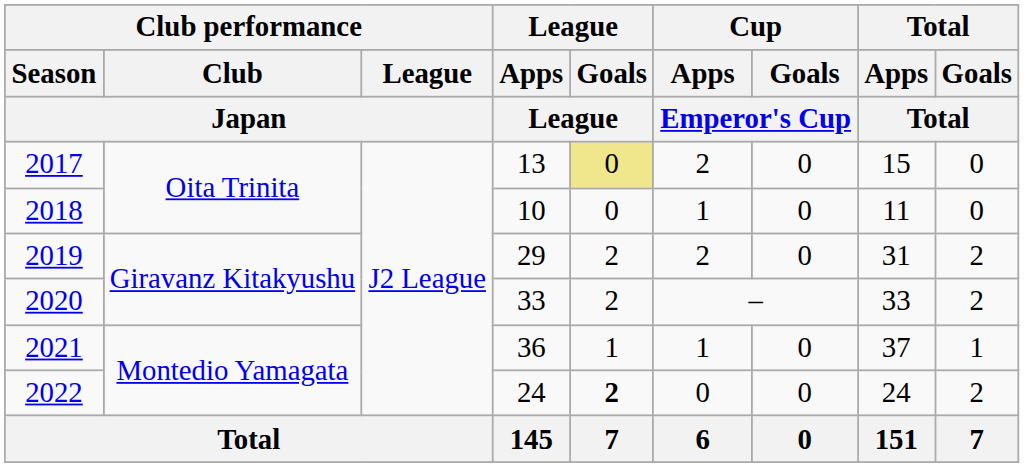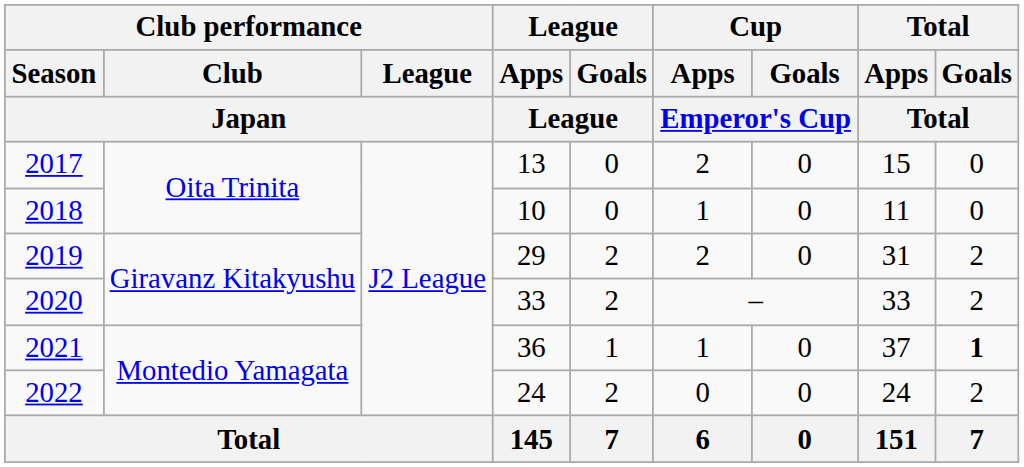(612, 164) khaki background -> (612, 164) no background
(977, 347) normal -> (977, 347) bold
(612, 392) bold -> (612, 392) normal
